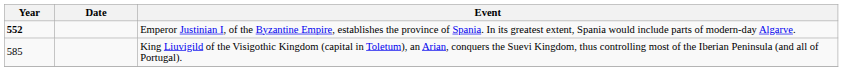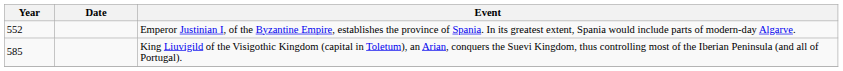(15, 29) bold -> (15, 29) normal
